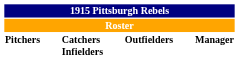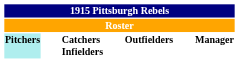(23, 40) no background -> (23, 40) paleturquoise background
